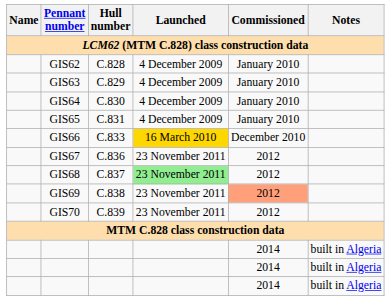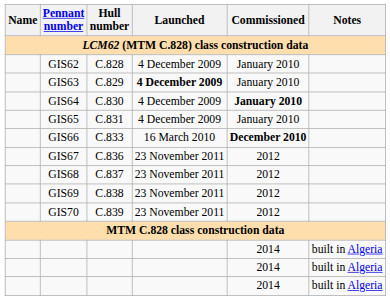(181, 82) normal -> (180, 82) bold
(268, 100) normal -> (268, 100) bold
(181, 138) gold background -> (180, 138) no background
(268, 138) normal -> (268, 138) bold
(181, 175) lightgreen background -> (180, 175) no background
(268, 193) lightsalmon background -> (268, 193) no background
